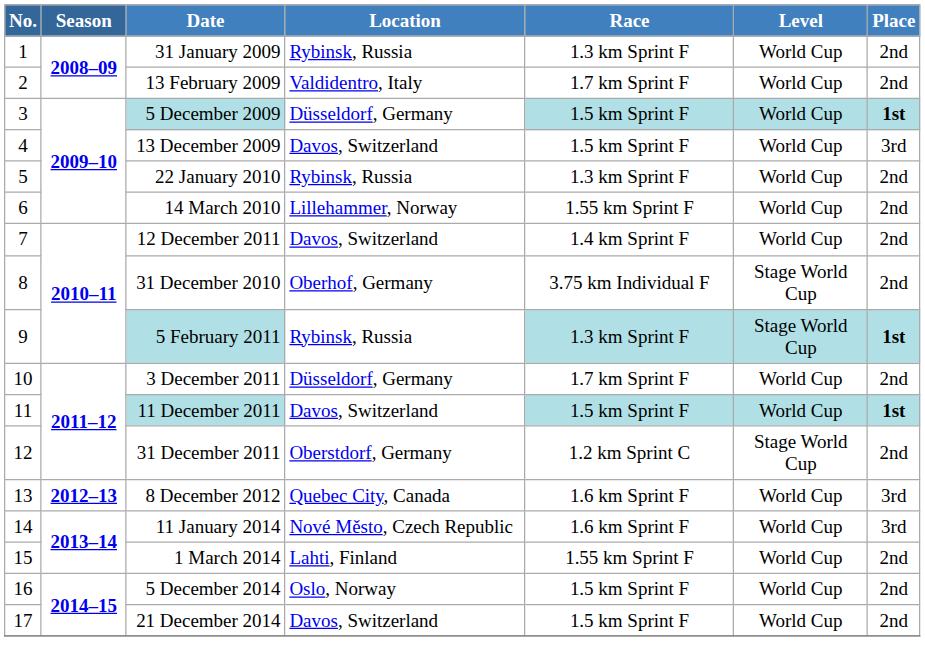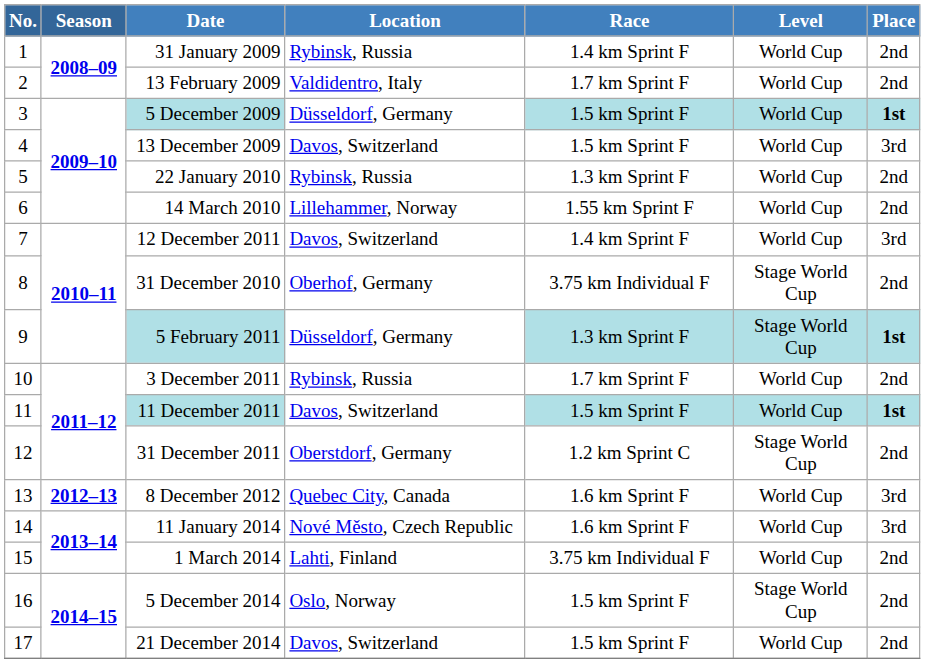(629, 51) 1.3 km Sprint F -> (629, 51) 1.4 km Sprint F
(894, 239) 2nd -> (894, 239) 3rd
(351, 336) Rybinsk, Russia -> (371, 336) Düsseldorf, Germany
(371, 378) Düsseldorf, Germany -> (351, 378) Rybinsk, Russia
(629, 557) 1.55 km Sprint F -> (629, 557) 3.75 km Individual F
(801, 589) World Cup -> (801, 600) Stage World Cup
